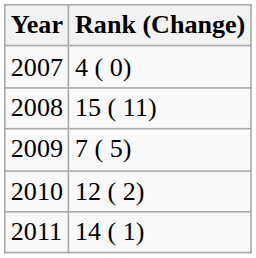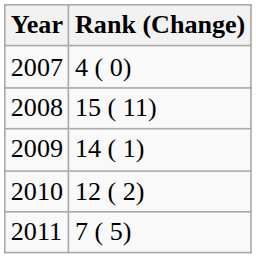(103, 149) 7 ( 5) -> (110, 149) 14 ( 1)
(110, 231) 14 ( 1) -> (103, 231) 7 ( 5)
